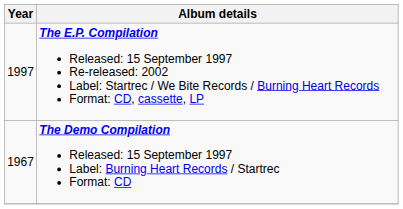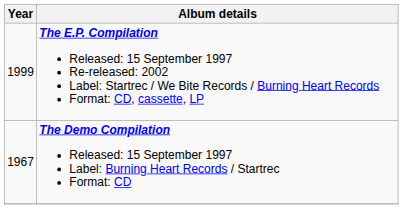(20, 72) 1997 -> (20, 72) 1999
